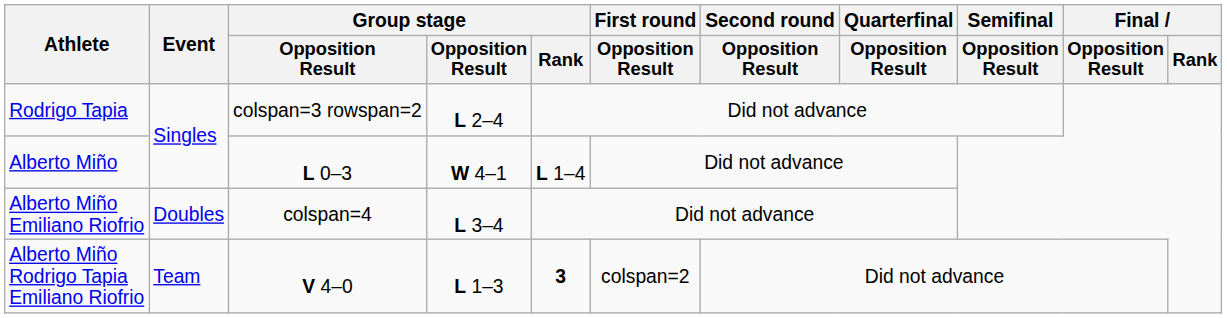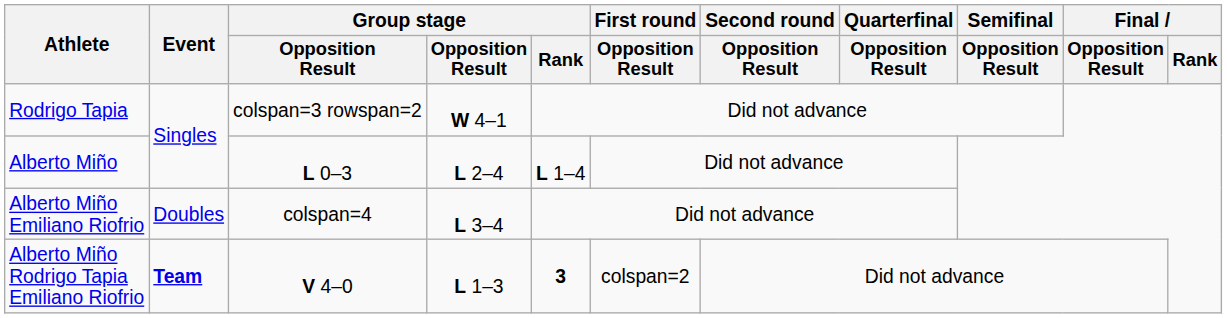(479, 121) L 2–4 -> (479, 121) W 4–1
(479, 173) W 4–1 -> (479, 173) L 2–4
(177, 277) normal -> (178, 277) bold
